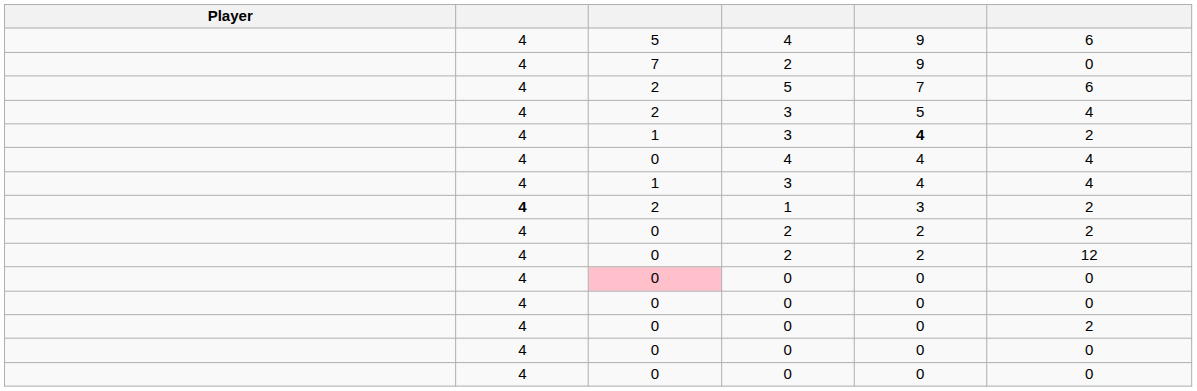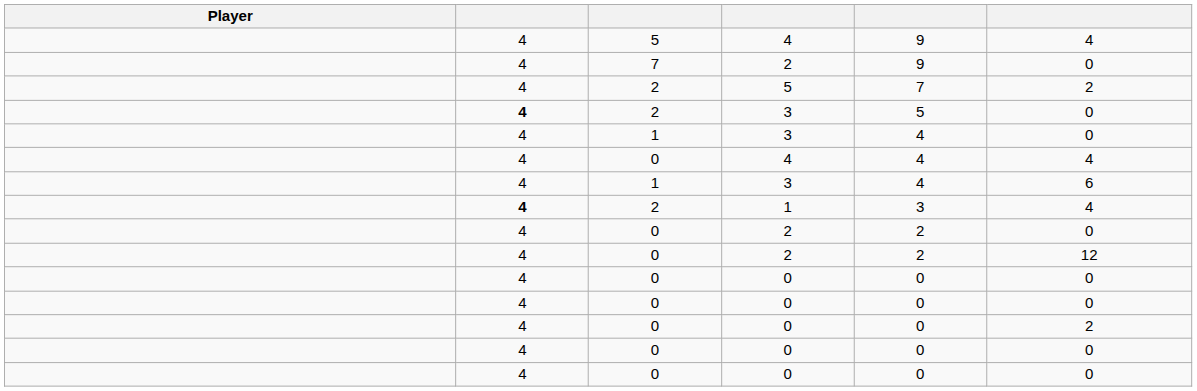(1089, 40) 6 -> (1089, 40) 4
(1089, 87) 6 -> (1089, 87) 2
(522, 111) normal -> (522, 111) bold
(1089, 111) 4 -> (1089, 111) 0
(920, 135) bold -> (920, 135) normal
(1089, 135) 2 -> (1089, 135) 0
(1089, 183) 4 -> (1089, 183) 6
(1089, 207) 2 -> (1089, 207) 4
(1089, 231) 2 -> (1089, 231) 0
(655, 278) pink background -> (655, 278) no background
